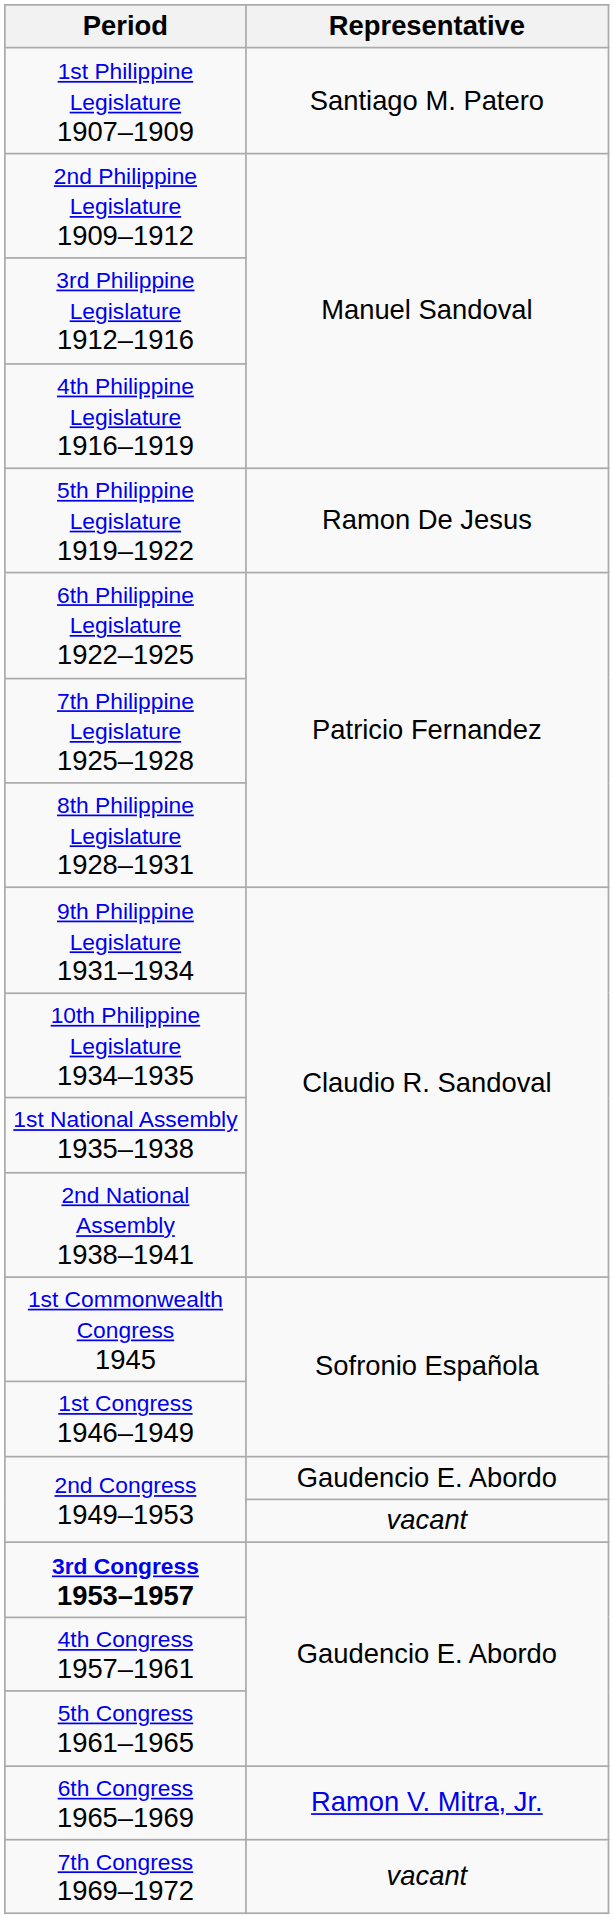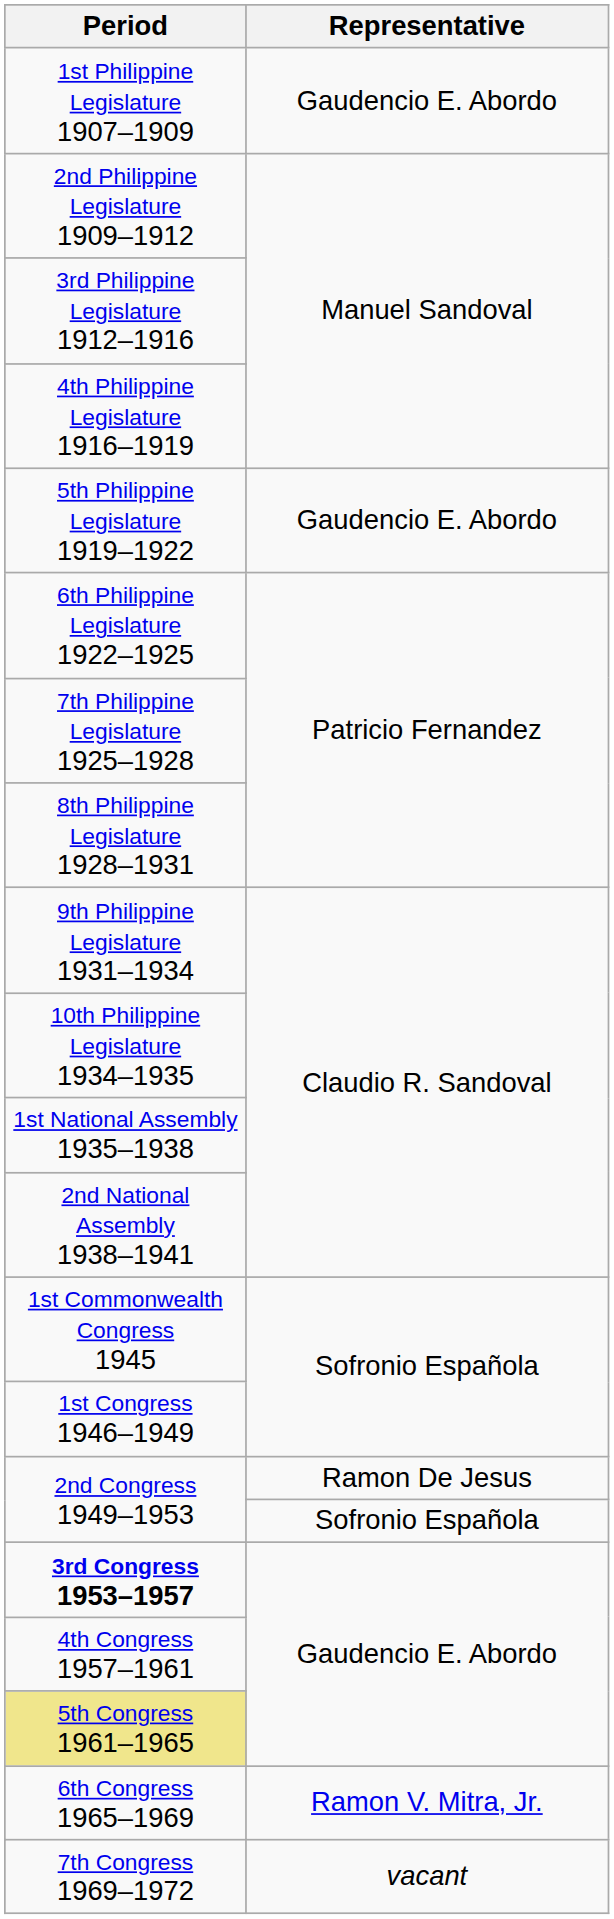(427, 100) Santiago M. Patero -> (427, 100) Gaudencio E. Abordo
(427, 520) Ramon De Jesus -> (427, 520) Gaudencio E. Abordo
(427, 1477) Gaudencio E. Abordo -> (427, 1477) Ramon De Jesus
(427, 1520) vacant -> (427, 1520) Sofronio Española
(125, 1729) no background -> (125, 1729) khaki background
